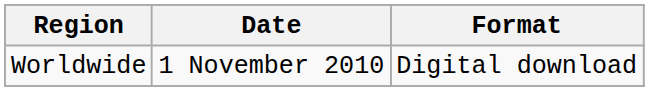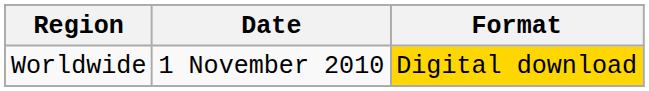(517, 66) no background -> (517, 66) gold background
